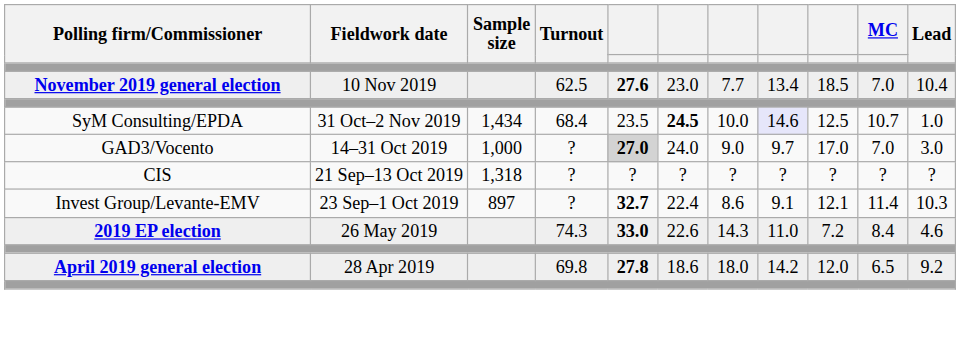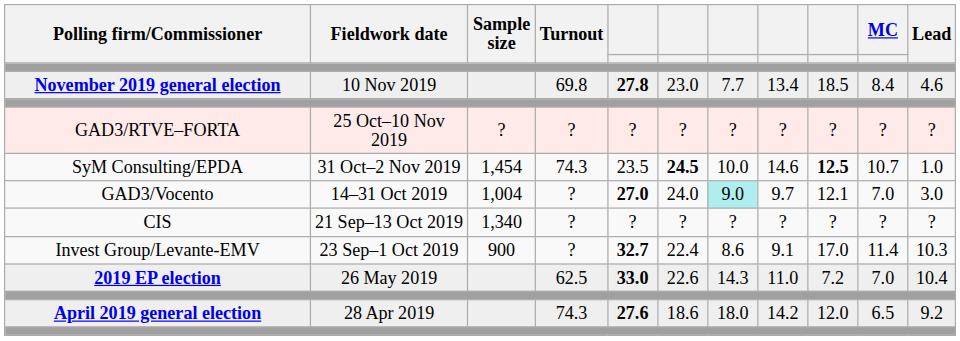(572, 85) 62.5 -> (572, 85) 69.8
(633, 85) 27.6 -> (633, 85) 27.8
(883, 85) 7.0 -> (883, 85) 8.4
(932, 85) 10.4 -> (932, 85) 4.6
+ row: (158, 130)
(502, 121) 1,434 -> (502, 167) 1,454
(572, 121) 68.4 -> (572, 167) 74.3
(783, 121) lavender background -> (783, 167) no background
(833, 121) normal -> (833, 167) bold
(502, 148) 1,000 -> (502, 194) 1,004
(633, 148) lightgrey background -> (633, 194) no background
(733, 148) no background -> (733, 194) paleturquoise background
(833, 148) 17.0 -> (833, 194) 12.1
(502, 175) 1,318 -> (502, 222) 1,340
(502, 203) 897 -> (502, 249) 900
(833, 203) 12.1 -> (833, 249) 17.0
(572, 230) 74.3 -> (572, 277) 62.5
(883, 230) 8.4 -> (883, 277) 7.0
(932, 230) 4.6 -> (932, 277) 10.4
(572, 266) 69.8 -> (572, 313) 74.3
(633, 266) 27.8 -> (633, 313) 27.6
